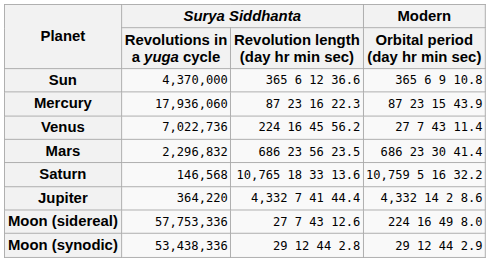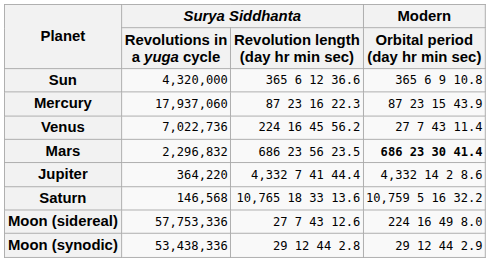(195, 80) 4,370,000 -> (195, 80) 4,320,000
(191, 104) 17,936,060 -> (191, 104) 17,937,060
(432, 151) normal -> (432, 151) bold
rows swapped: (63, 198) <-> (63, 174)
